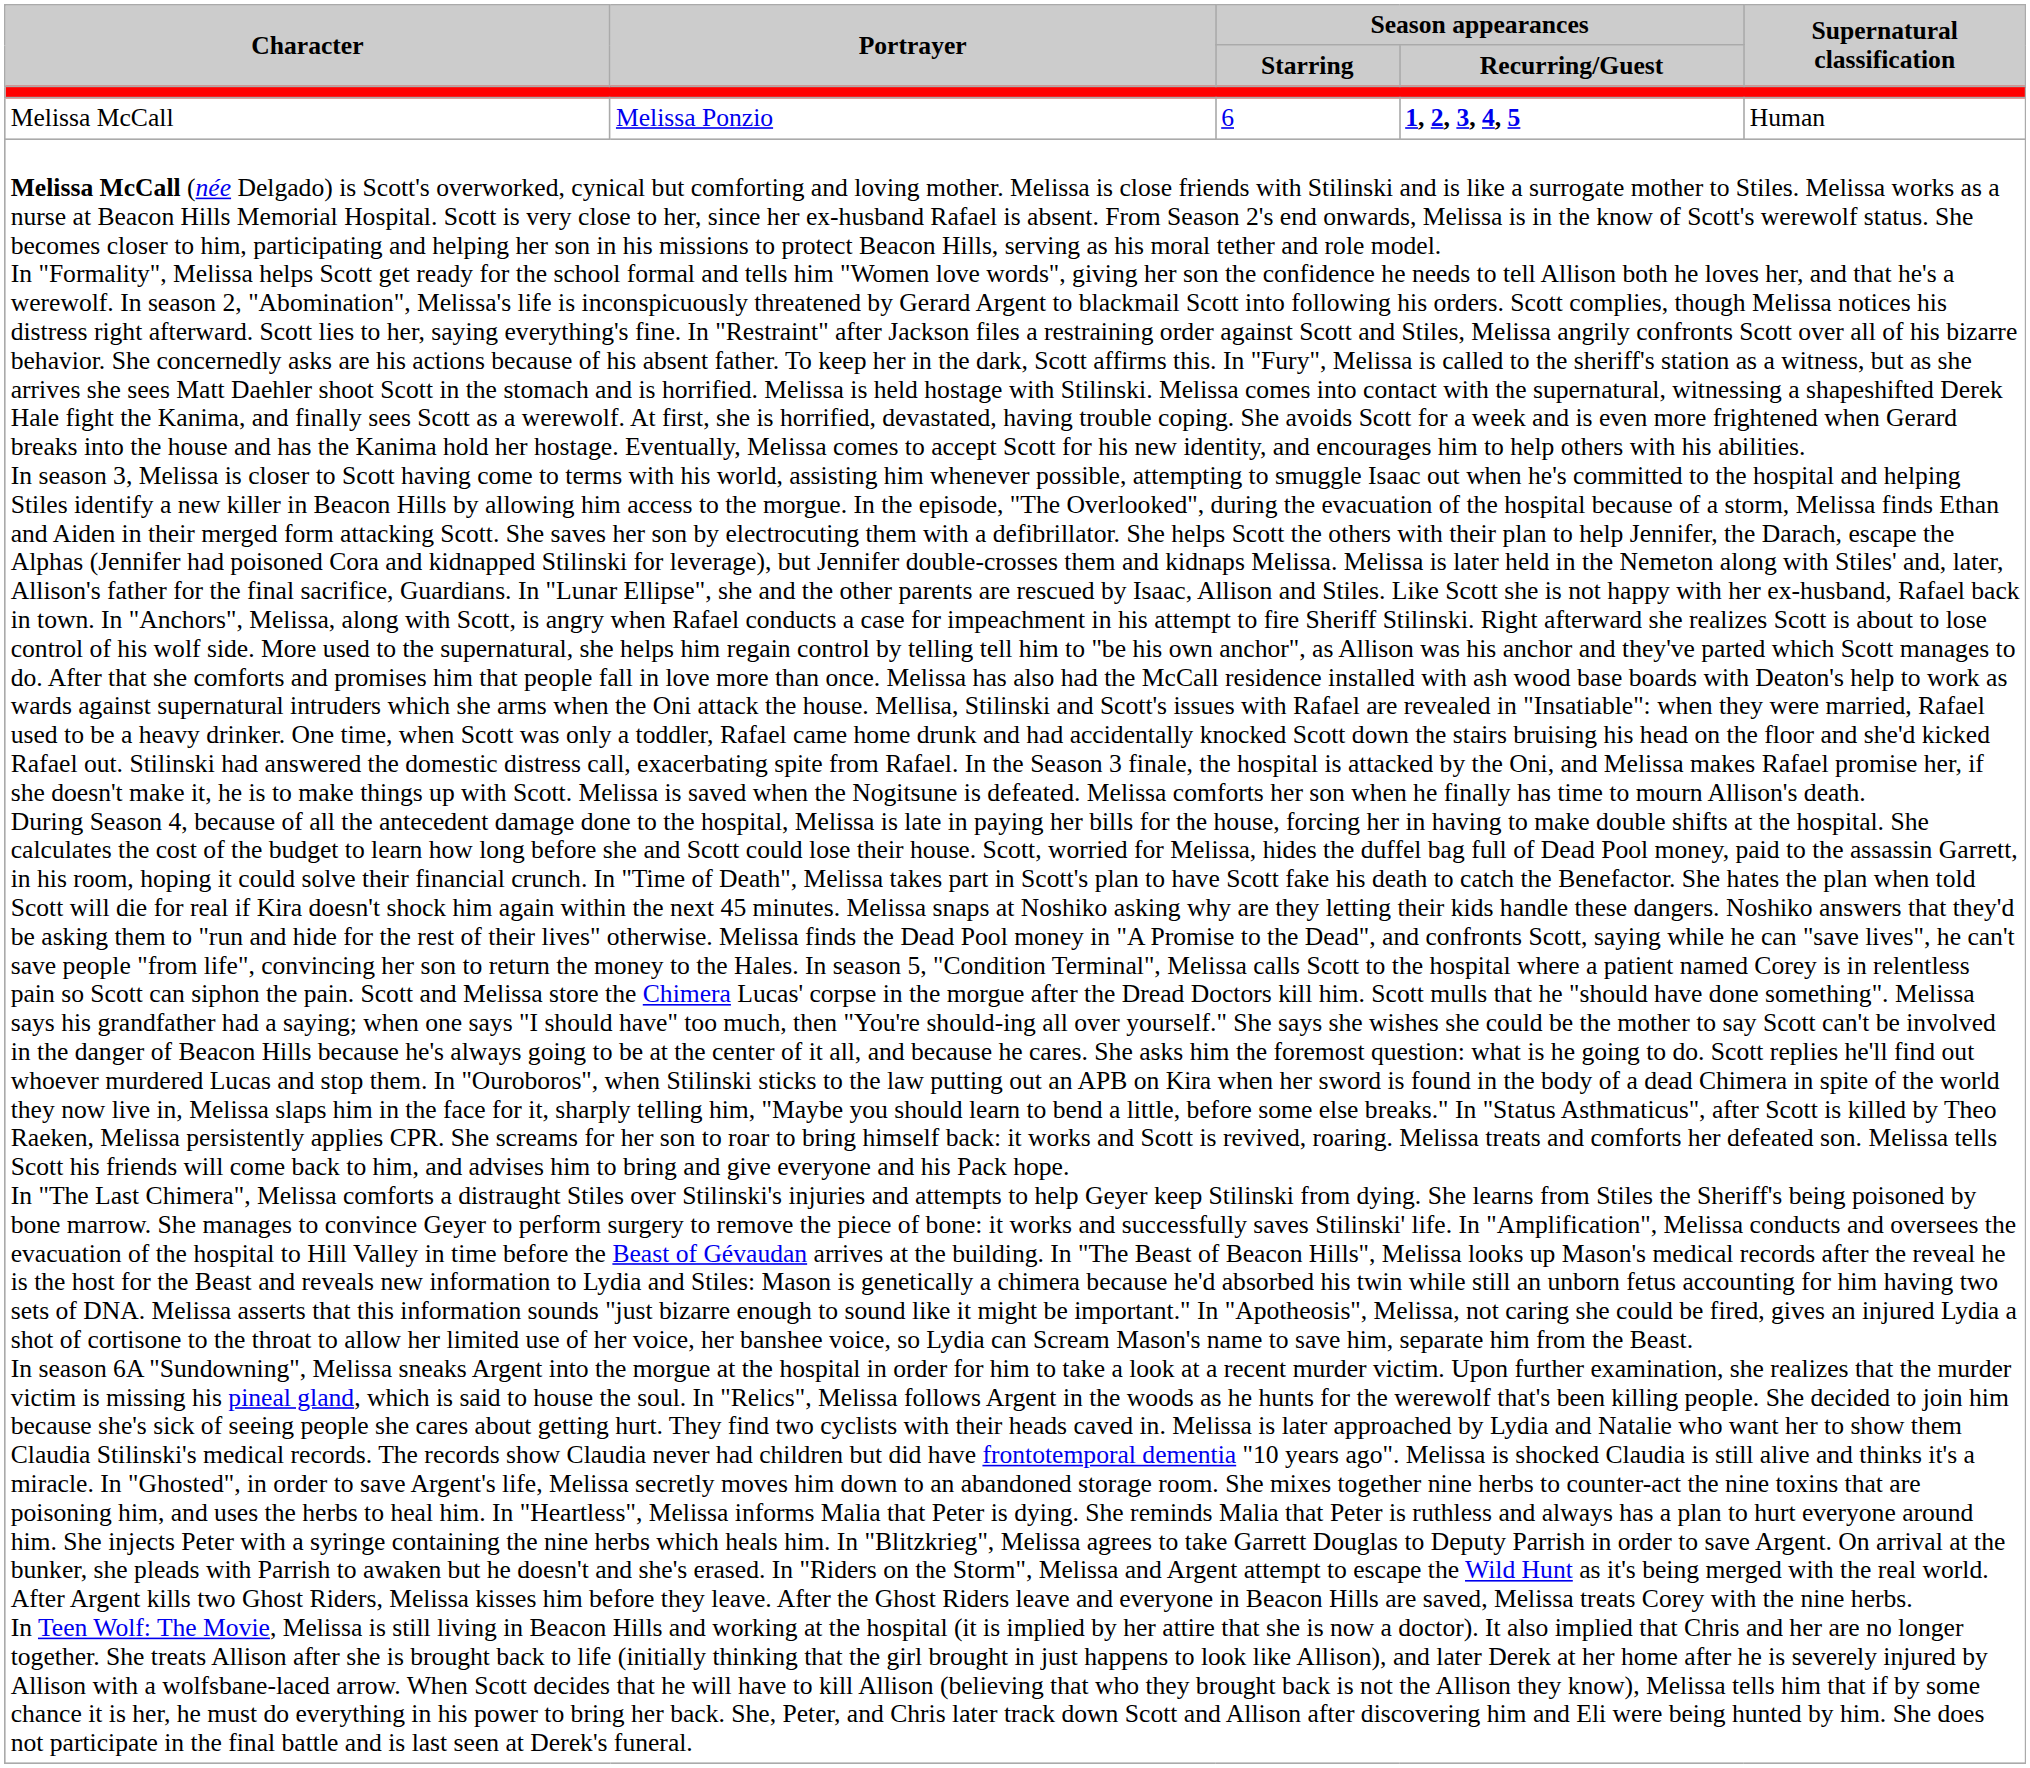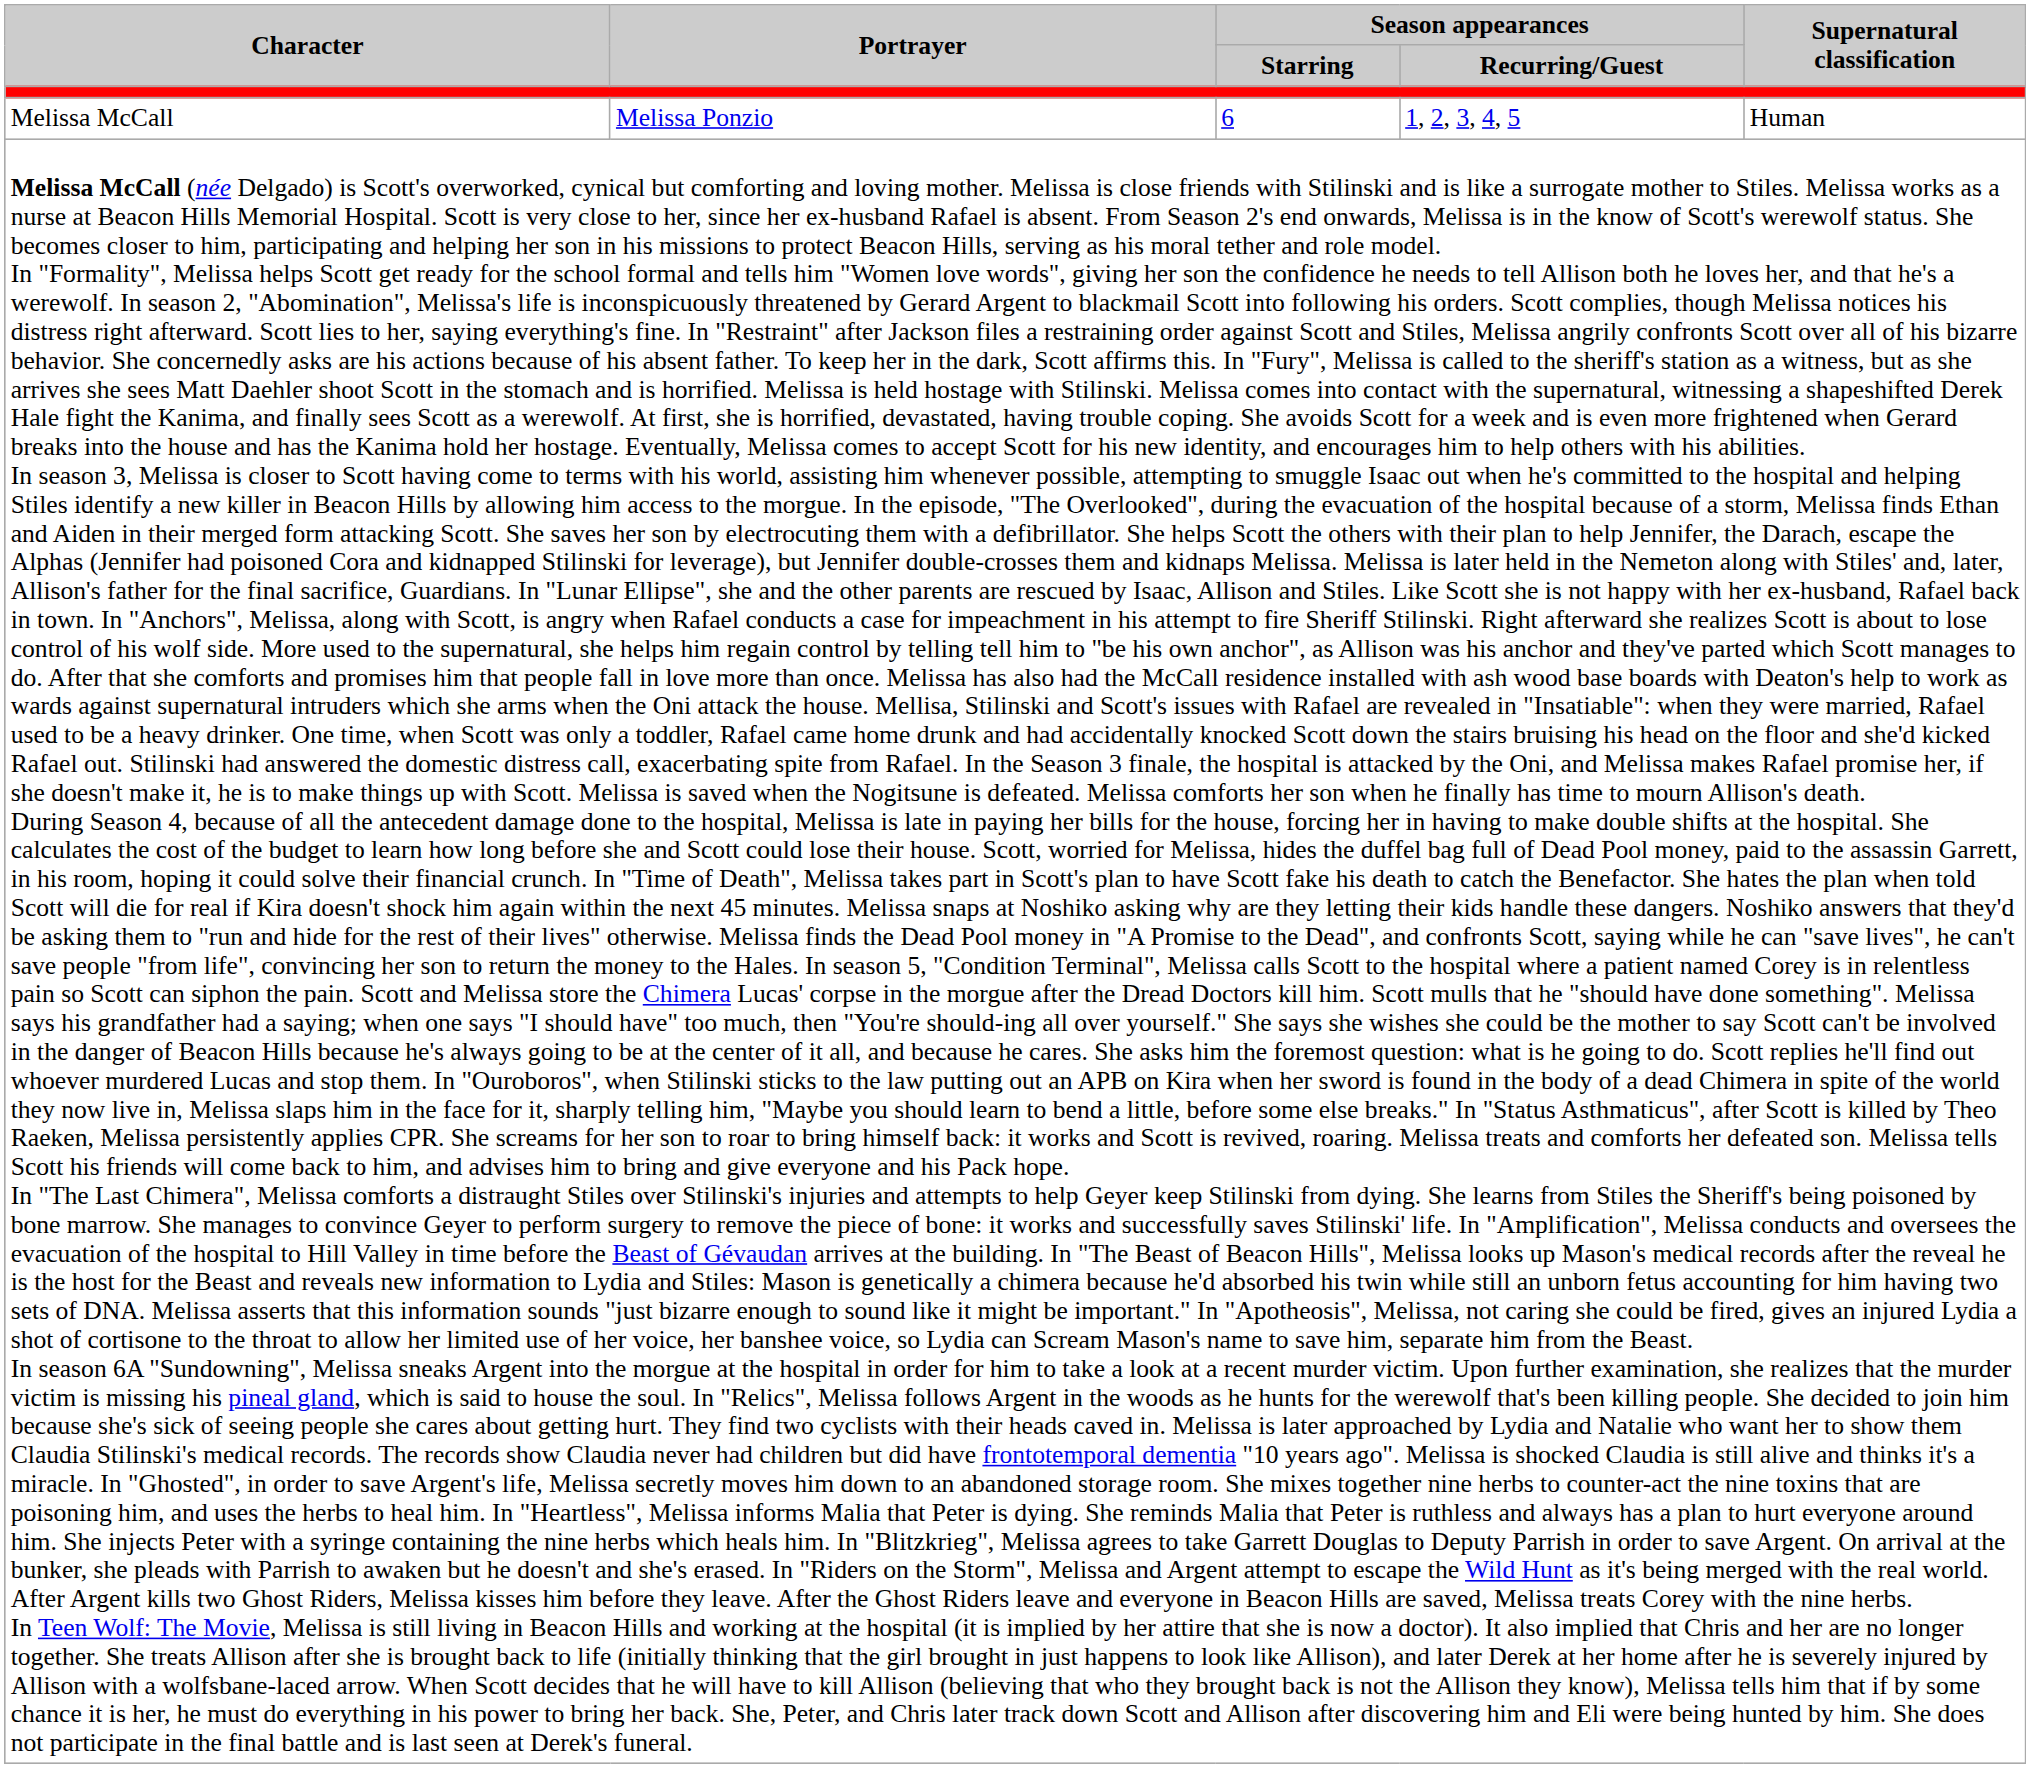(1463, 117) bold -> (1463, 117) normal
